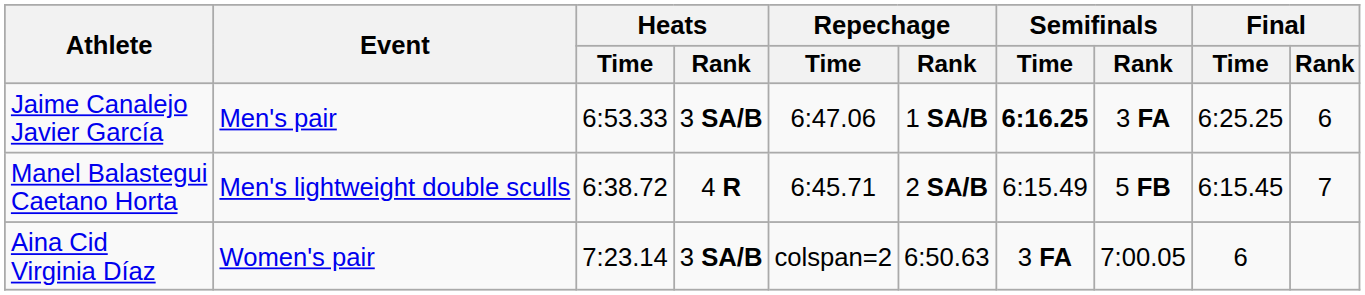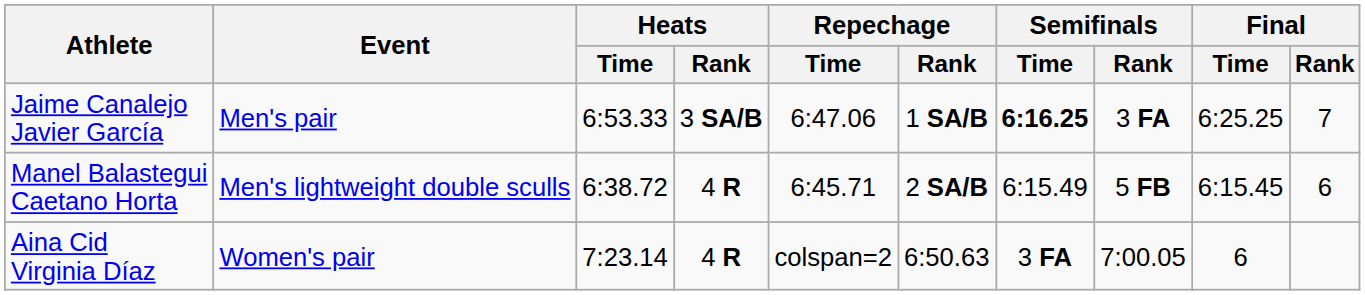(1325, 118) 6 -> (1325, 118) 7
(1325, 187) 7 -> (1325, 187) 6
(721, 256) 3 SA/B -> (721, 256) 4 R
